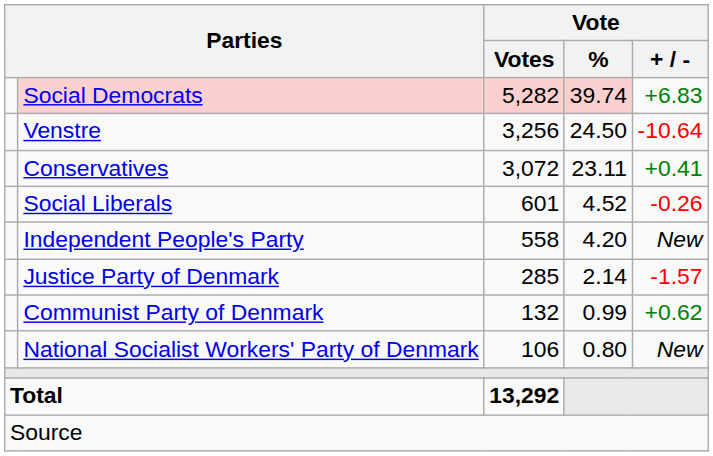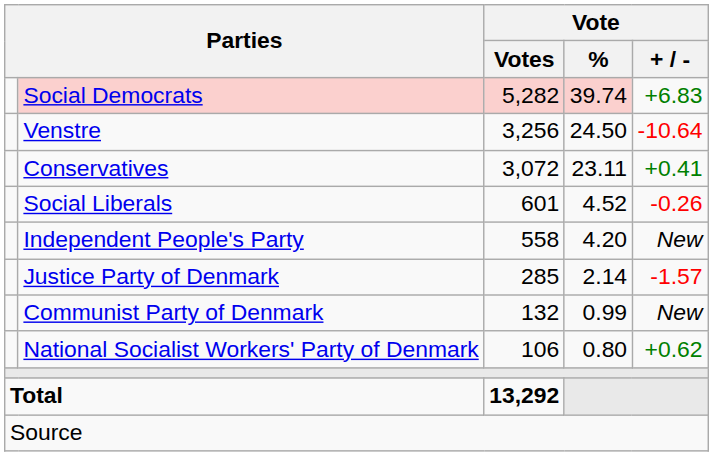(674, 312) +0.62 -> (680, 312) New
(680, 349) New -> (674, 349) +0.62
